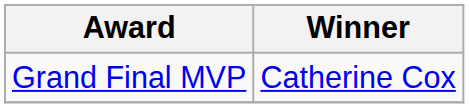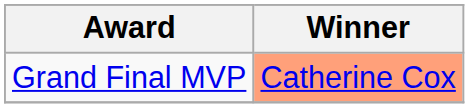(358, 77) no background -> (358, 77) lightsalmon background
